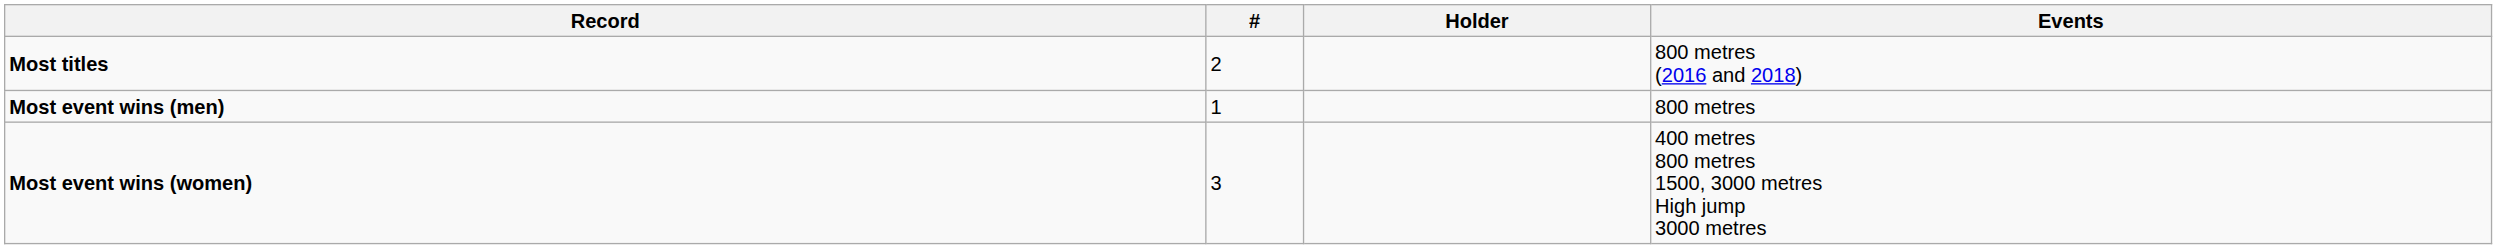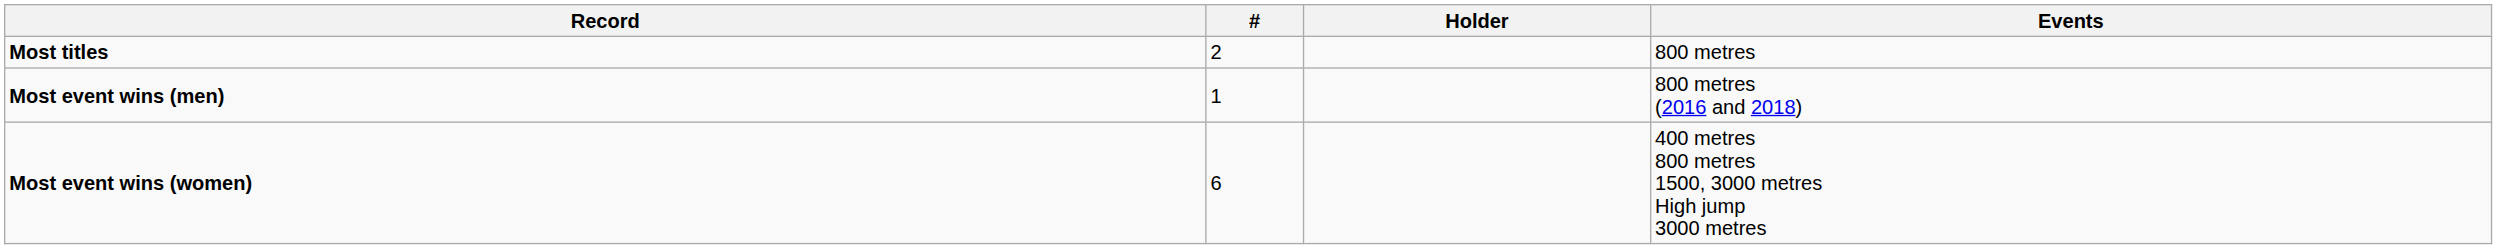(1729, 64) 800 metres (2016 and 2018) -> (1705, 52) 800 metres
(1705, 107) 800 metres -> (1729, 95) 800 metres (2016 and 2018)
(1216, 183) 3 -> (1216, 183) 6
